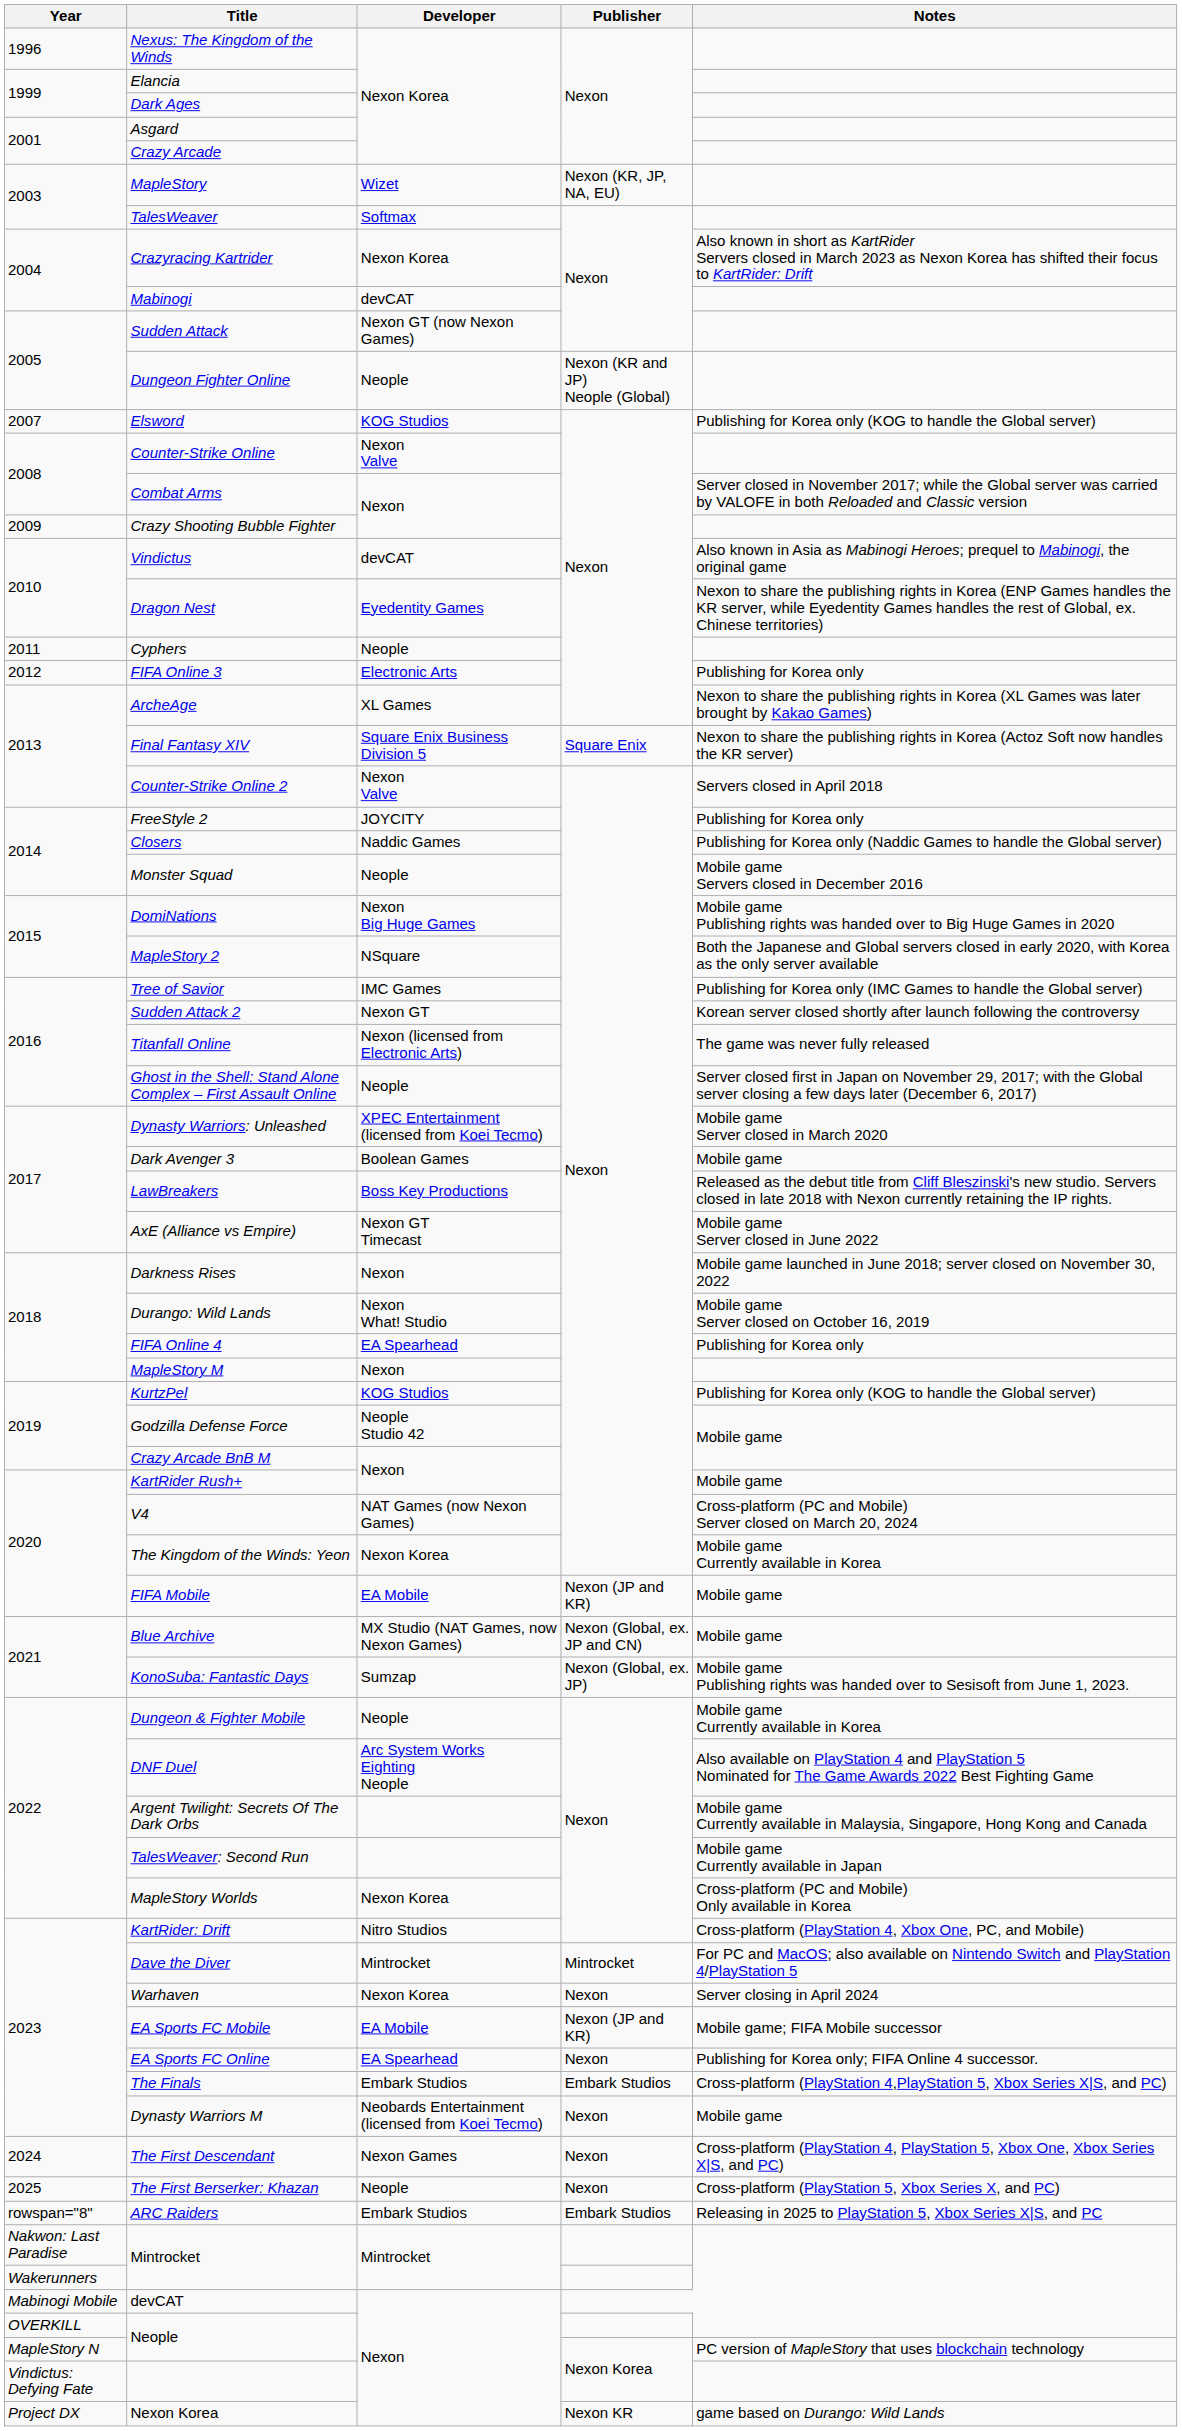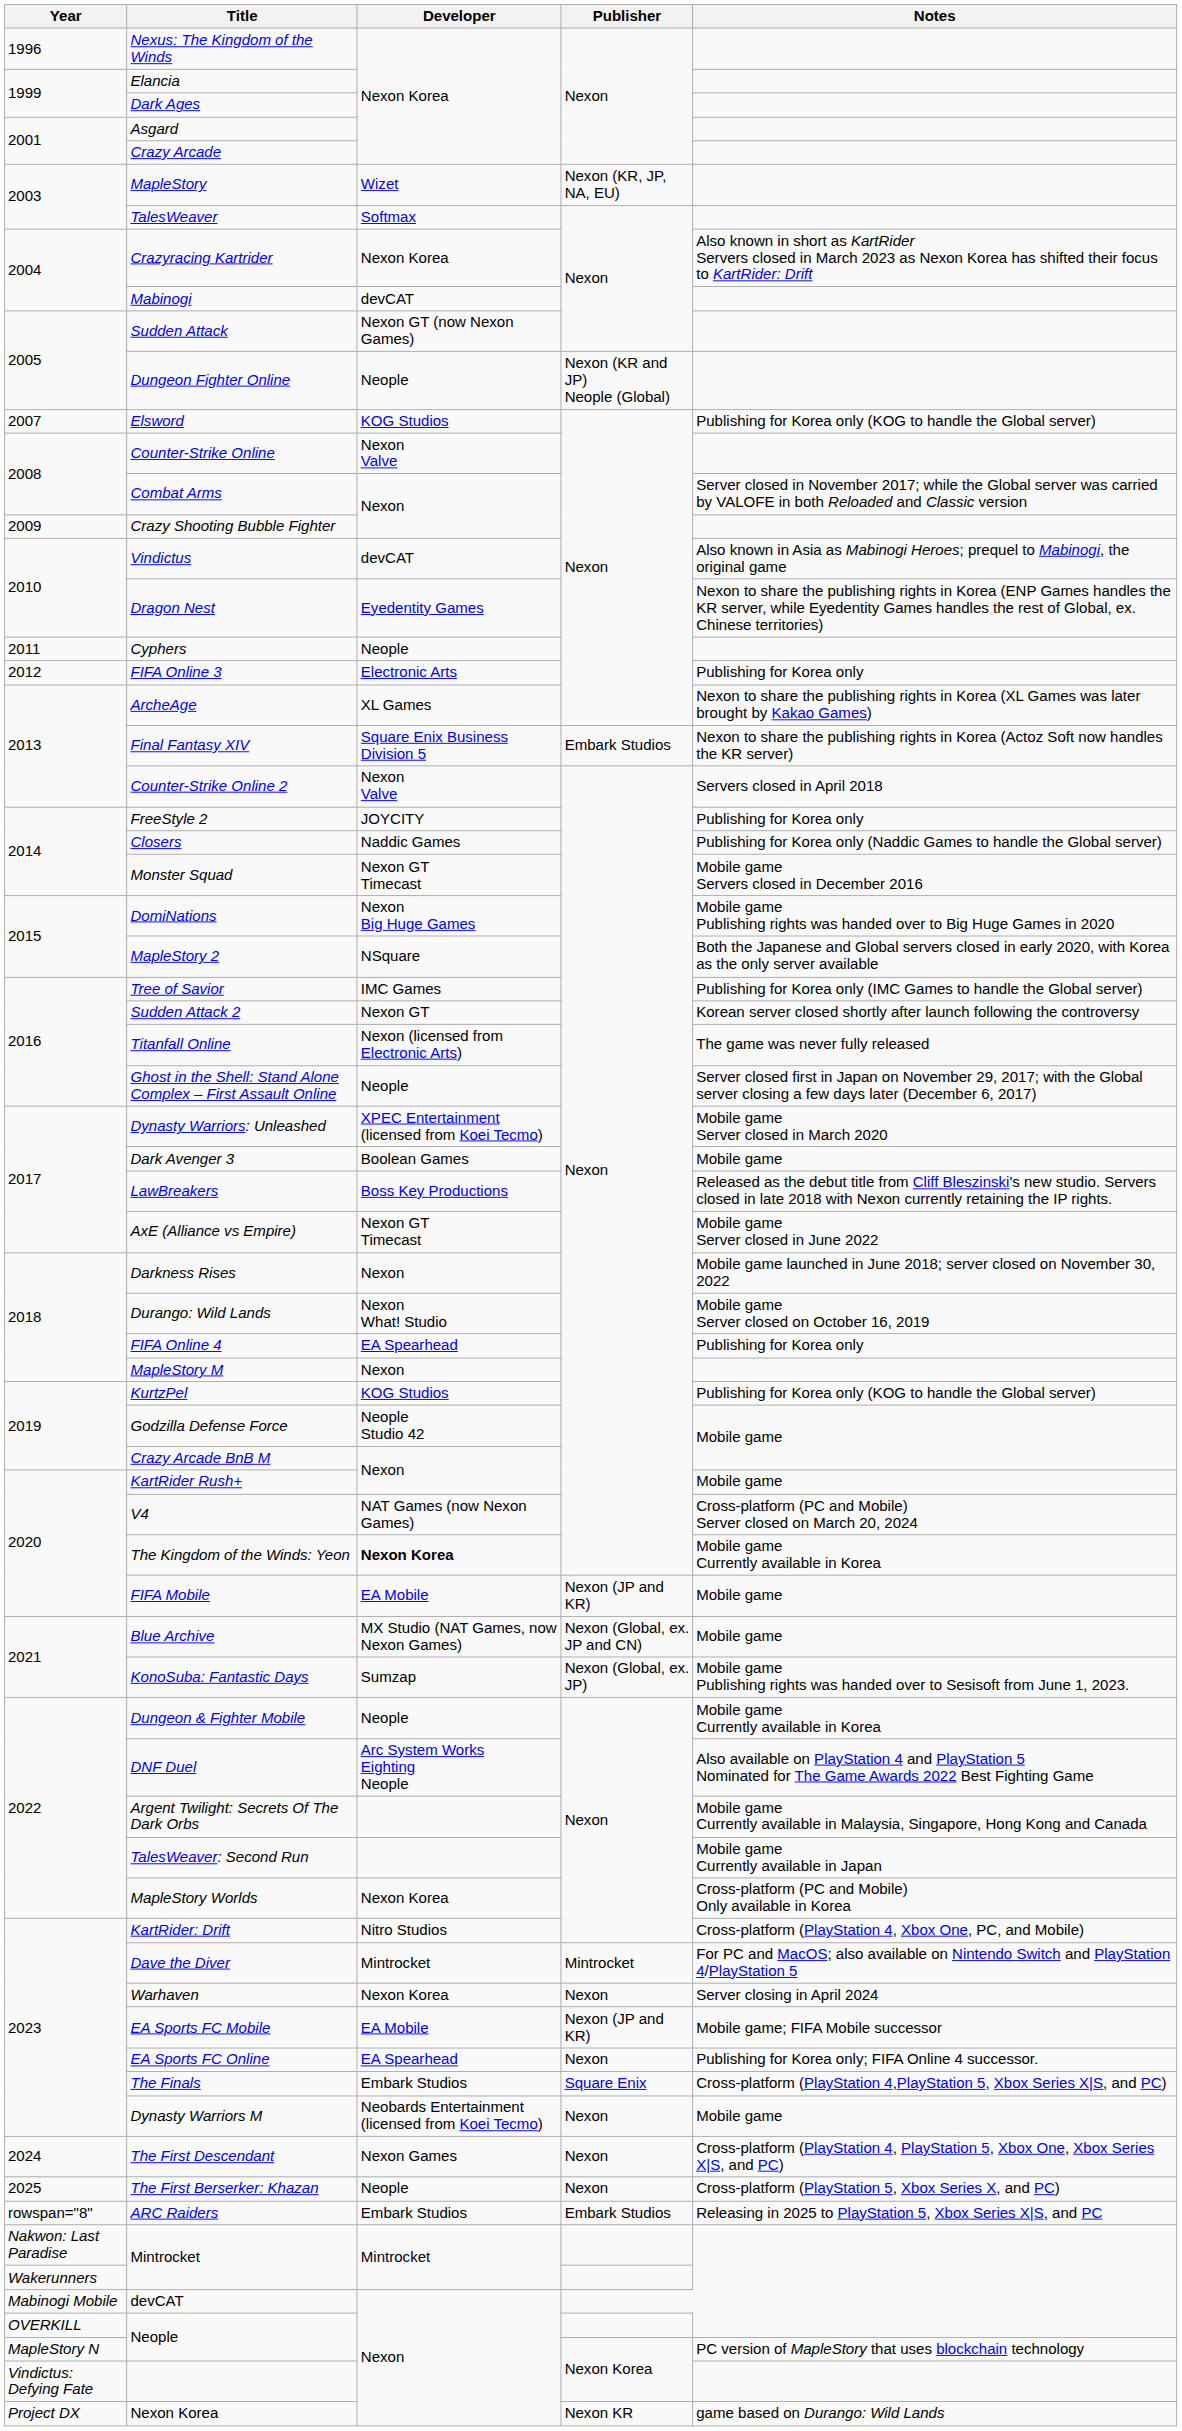(606, 745) Square Enix -> (618, 745) Embark Studios
(385, 874) Neople -> (395, 874) Nexon GT Timecast
(405, 1555) normal -> (407, 1555) bold
(618, 2083) Embark Studios -> (606, 2083) Square Enix
